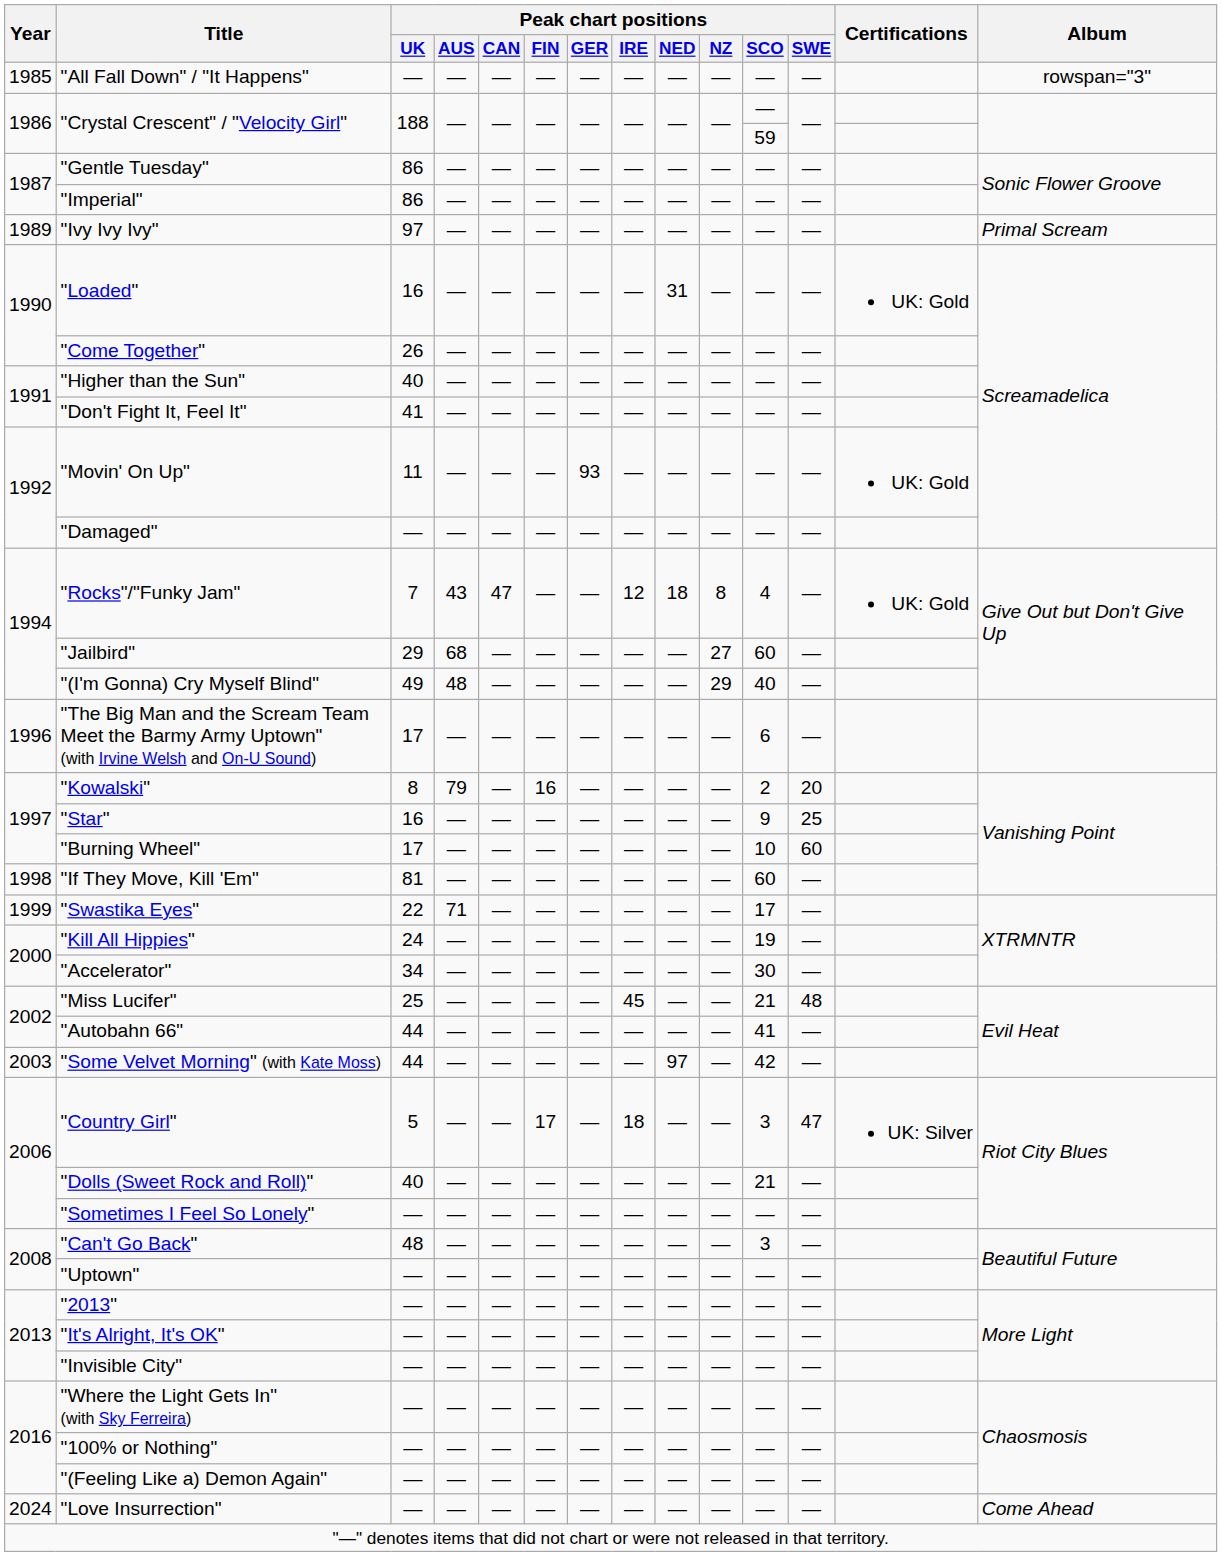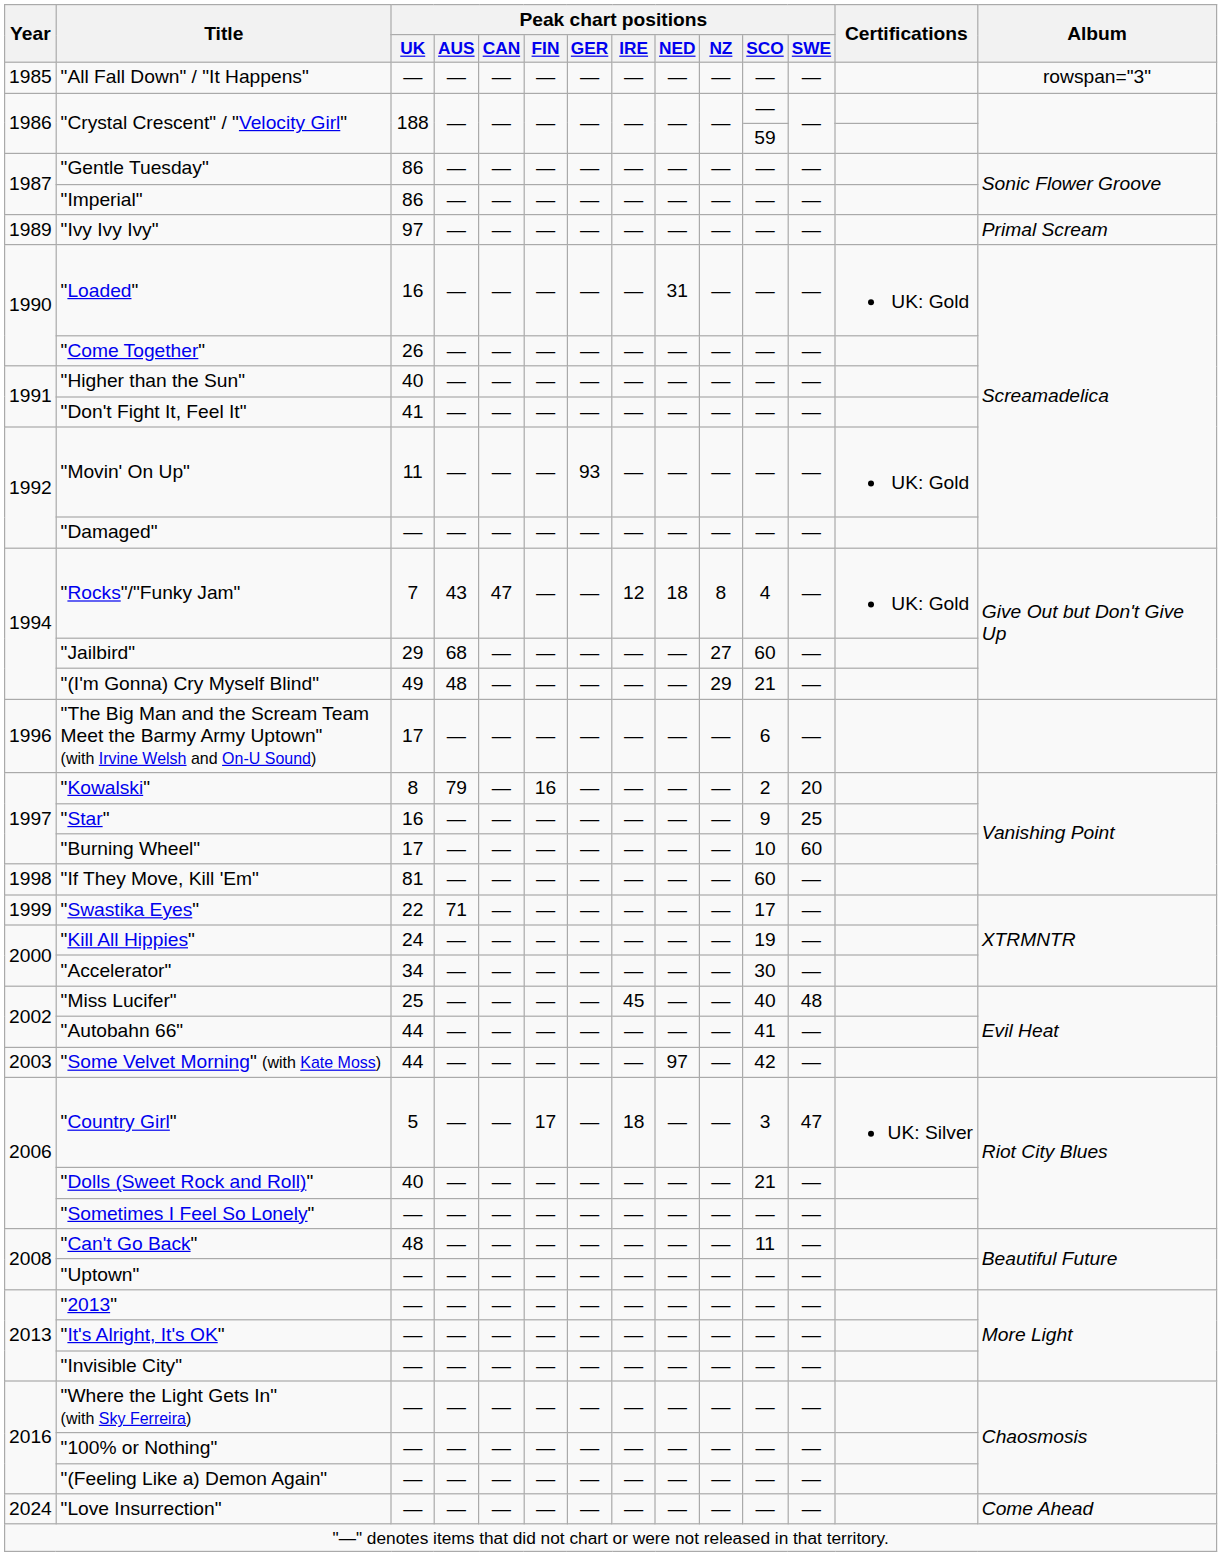(765, 683) 40 -> (765, 683) 21
(765, 1001) 21 -> (765, 1001) 40
(765, 1243) 3 -> (765, 1243) 11
